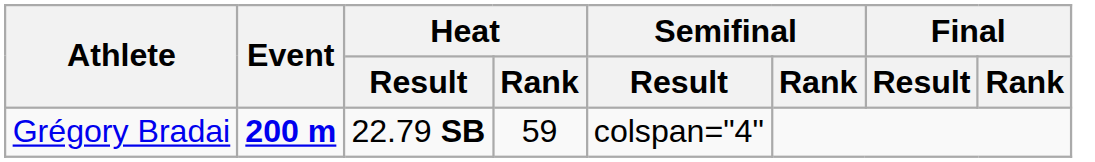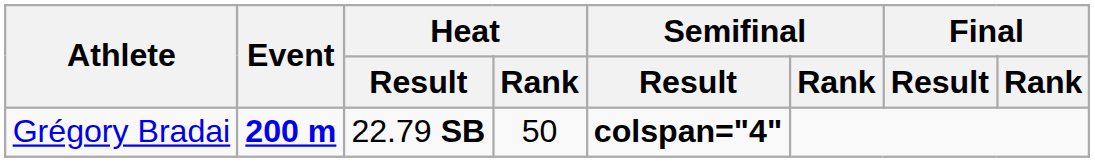(540, 132) 59 -> (540, 132) 50
(679, 132) normal -> (688, 132) bold
